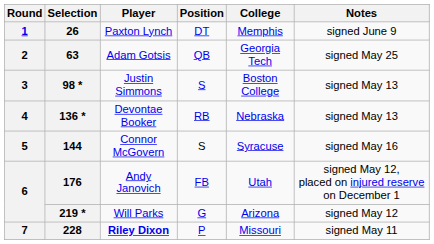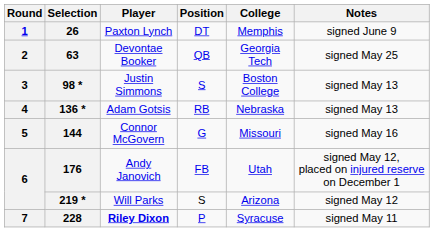(139, 55) Adam Gotsis -> (139, 55) Devontae Booker
(139, 115) Devontae Booker -> (139, 109) Adam Gotsis
(202, 146) S -> (202, 133) G
(260, 146) Syracuse -> (260, 133) Missouri
(202, 213) G -> (202, 200) S
(260, 231) Missouri -> (260, 218) Syracuse
